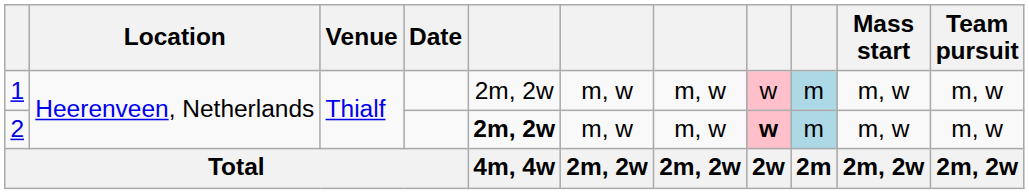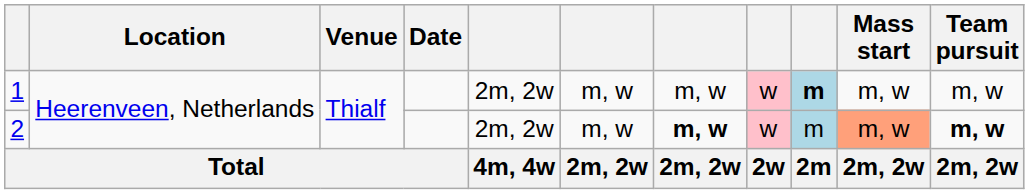(814, 90) normal -> (814, 90) bold
(514, 129) bold -> (514, 129) normal
(700, 129) normal -> (700, 129) bold
(768, 129) bold -> (768, 129) normal
(884, 129) no background -> (884, 129) lightsalmon background
(977, 129) normal -> (977, 129) bold
